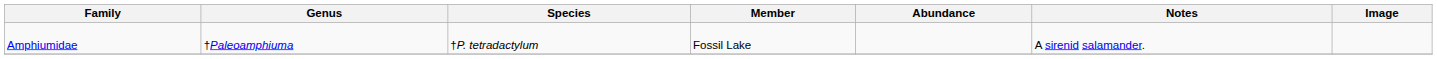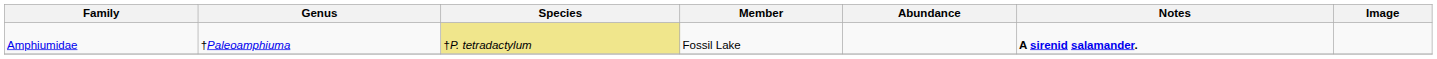(494, 44) no background -> (488, 44) khaki background
(1090, 44) normal -> (1078, 44) bold
